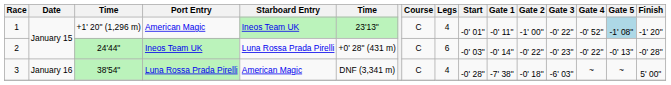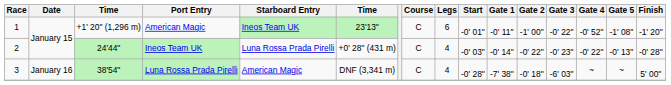(447, 27) 4 -> (447, 27) 6
(621, 31) lightblue background -> (621, 31) no background
(447, 48) 6 -> (447, 48) 4
